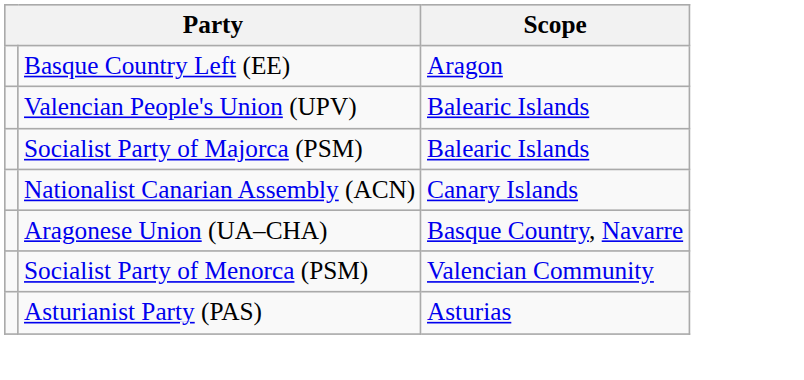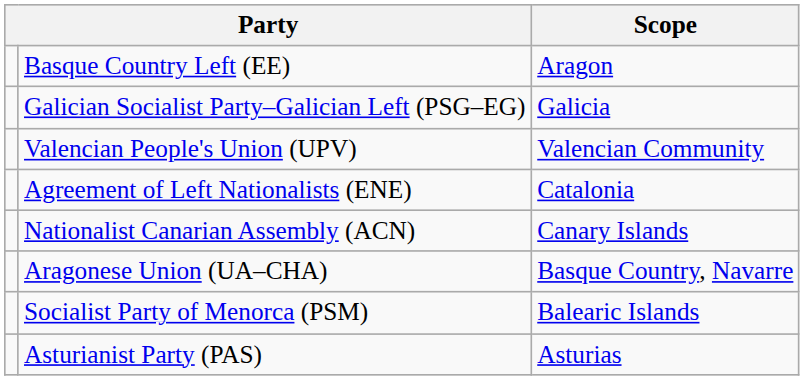+ row: (275, 106)
(508, 106) Balearic Islands -> (651, 147) Valencian Community
+ row: (218, 188)
- row: (193, 147)
(540, 270) Valencian Community -> (618, 311) Balearic Islands
